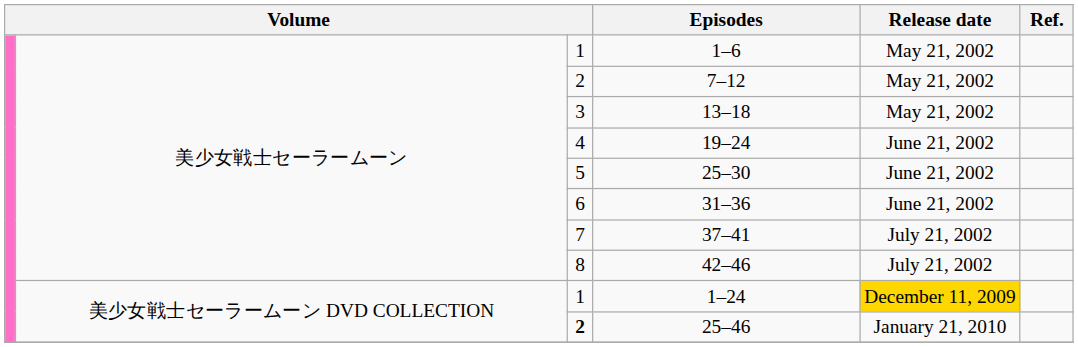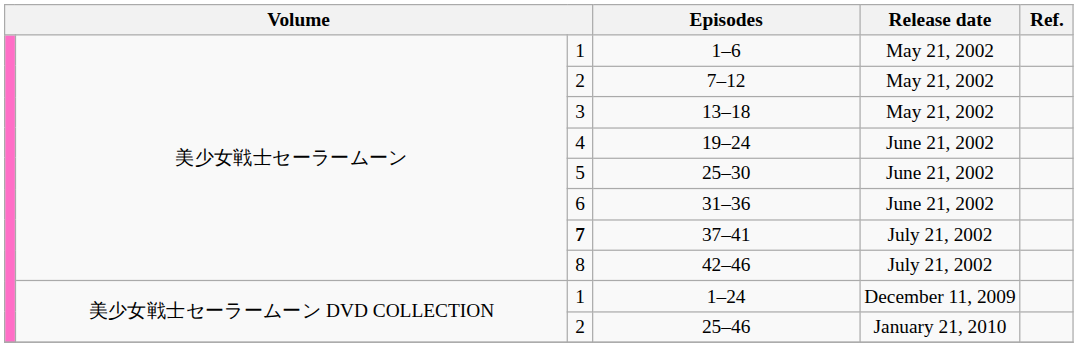(580, 234) normal -> (580, 234) bold
(940, 296) gold background -> (940, 296) no background
(580, 326) bold -> (580, 326) normal
